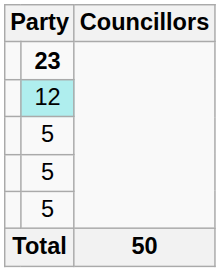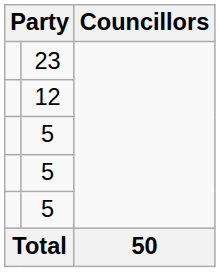(47, 60) bold -> (47, 60) normal
(47, 97) paleturquoise background -> (47, 97) no background
